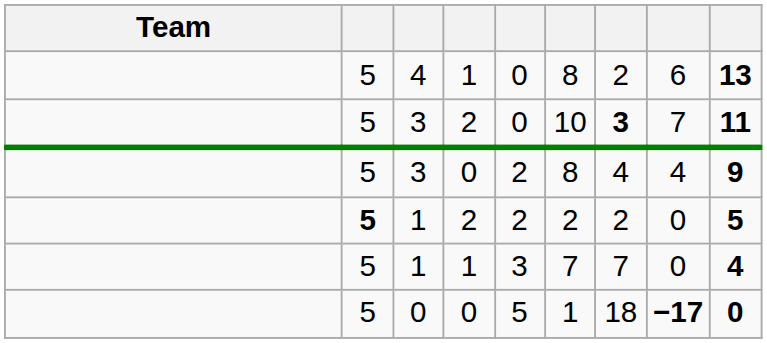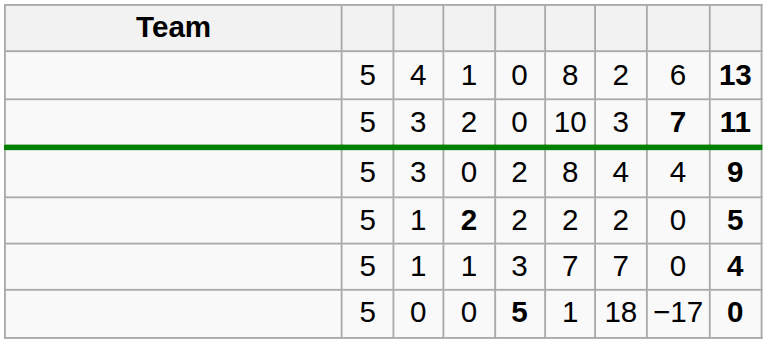(621, 121) bold -> (621, 121) normal
(678, 121) normal -> (678, 121) bold
(368, 219) bold -> (368, 219) normal
(469, 219) normal -> (469, 219) bold
(520, 313) normal -> (520, 313) bold
(678, 313) bold -> (678, 313) normal
